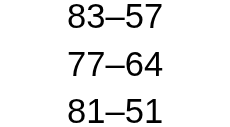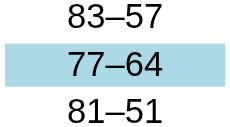(115, 64) no background -> (115, 64) lightblue background
